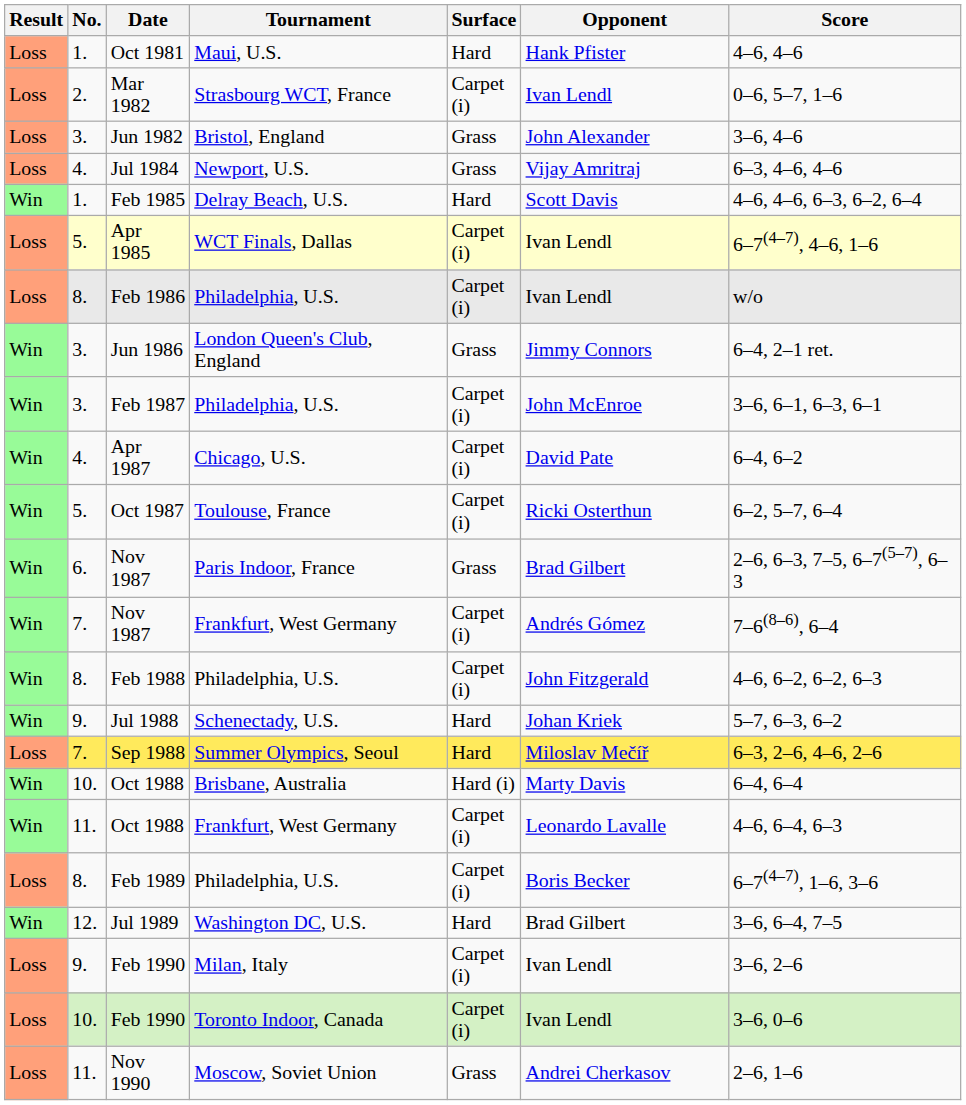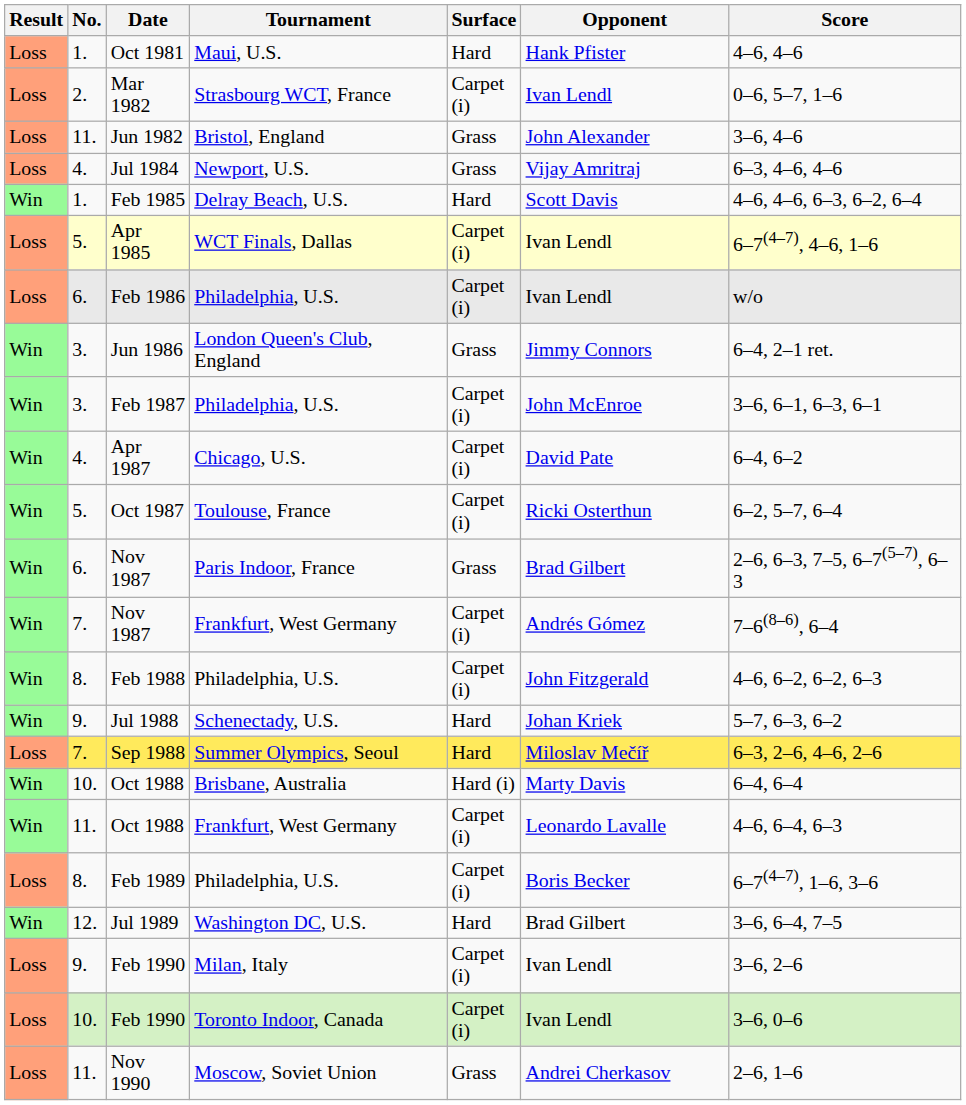(80, 136) 3. -> (84, 136) 11.
(80, 296) 8. -> (80, 296) 6.
